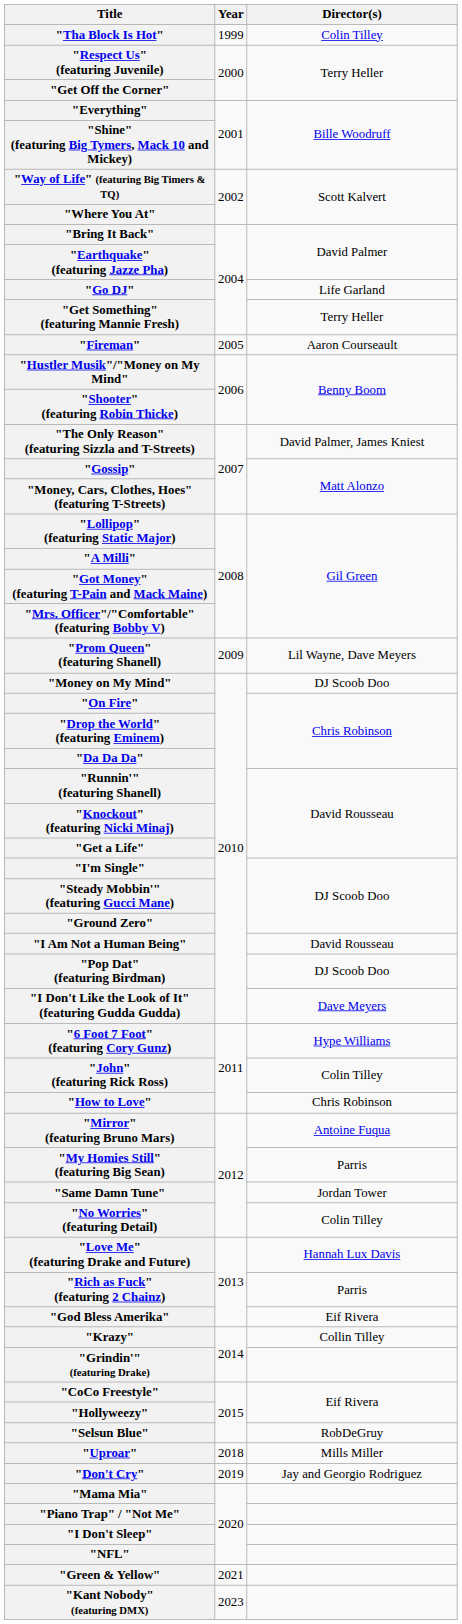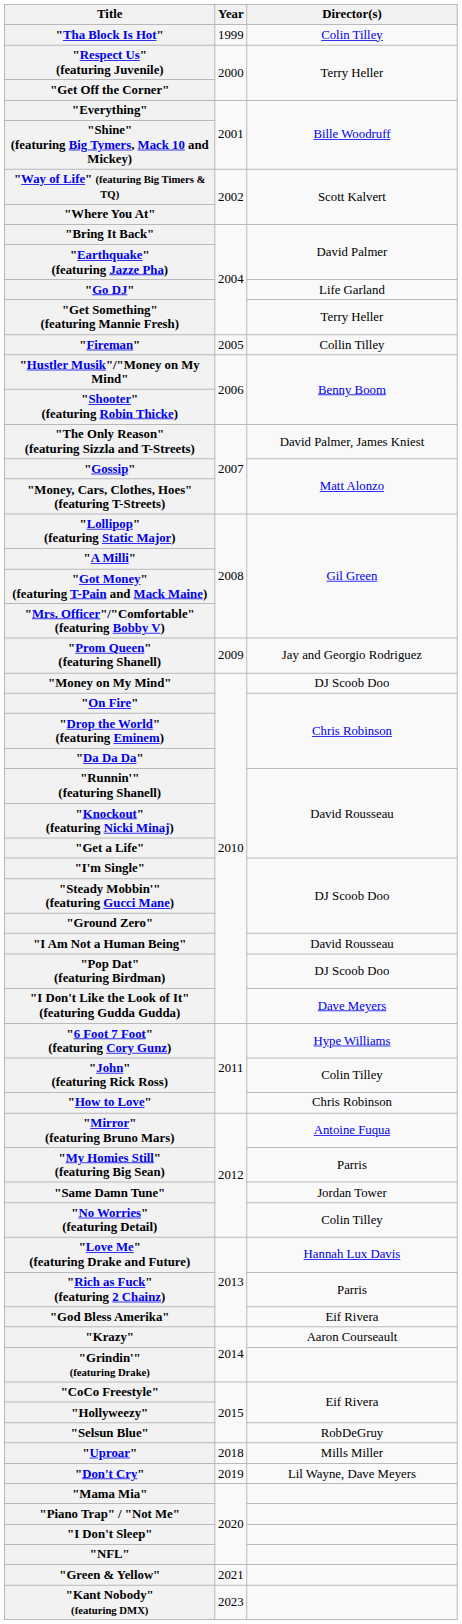(352, 344) Aaron Courseault -> (352, 344) Collin Tilley
(352, 655) Lil Wayne, Dave Meyers -> (352, 655) Jay and Georgio Rodriguez
(352, 1337) Collin Tilley -> (352, 1337) Aaron Courseault
(352, 1473) Jay and Georgio Rodriguez -> (352, 1473) Lil Wayne, Dave Meyers
